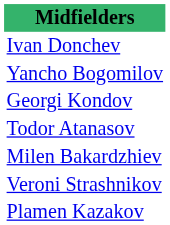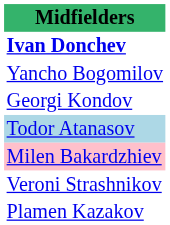(63, 45) normal -> (66, 45) bold
(71, 128) no background -> (71, 128) lightblue background
(84, 156) no background -> (84, 156) pink background
